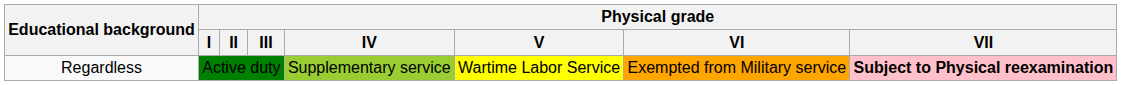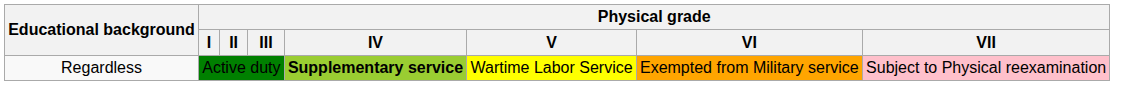(369, 67) normal -> (375, 67) bold
(983, 67) bold -> (986, 67) normal
